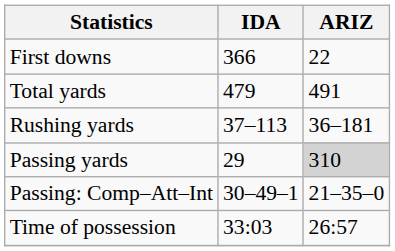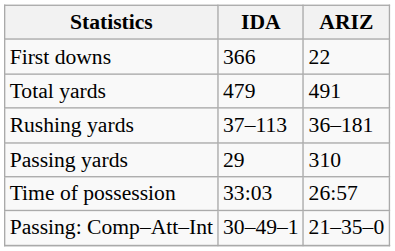(325, 159) lightgrey background -> (325, 159) no background
rows swapped: (111, 193) <-> (93, 227)
